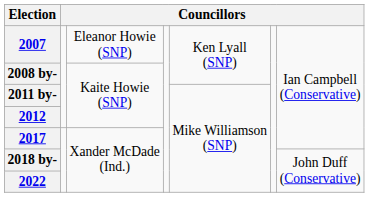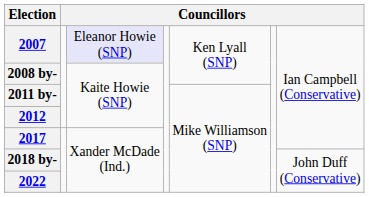(115, 44) no background -> (115, 44) lavender background
